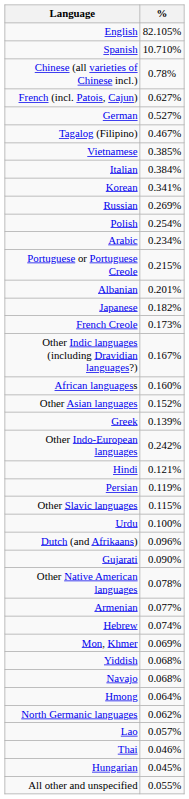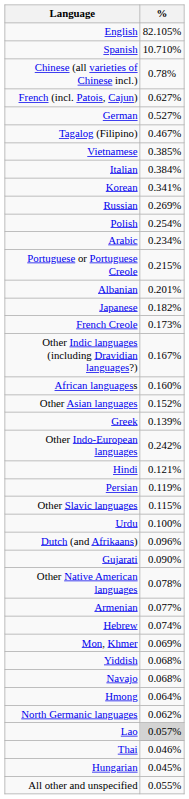(165, 731) no background -> (165, 731) lightgrey background
